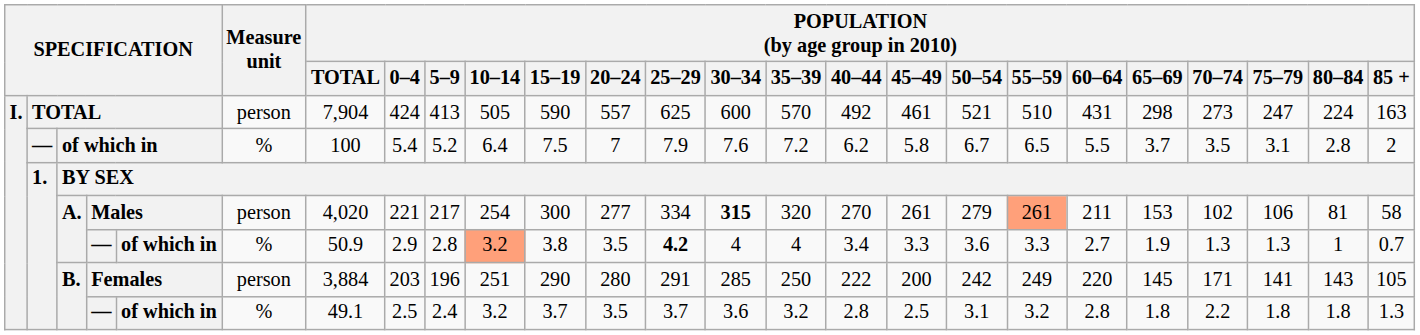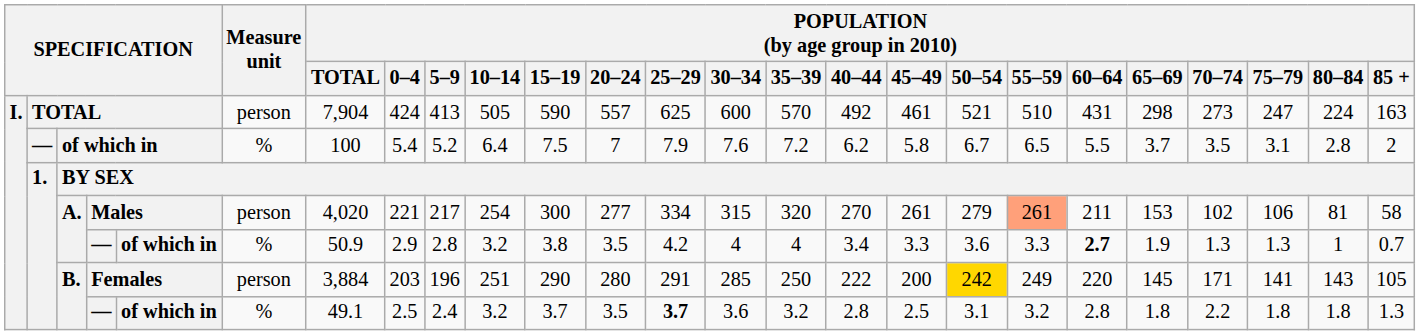(736, 211) bold -> (736, 211) normal
(495, 245) lightsalmon background -> (495, 245) no background
(676, 245) bold -> (676, 245) normal
(1097, 245) normal -> (1097, 245) bold
(977, 278) no background -> (977, 278) gold background
(676, 312) normal -> (676, 312) bold
